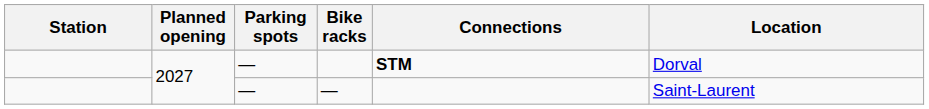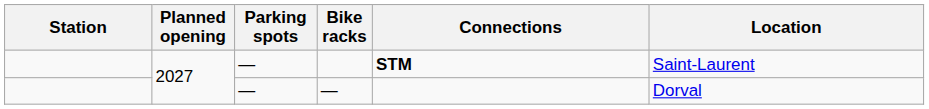(677, 63) Dorval -> (704, 63) Saint-Laurent
(704, 90) Saint-Laurent -> (677, 90) Dorval
